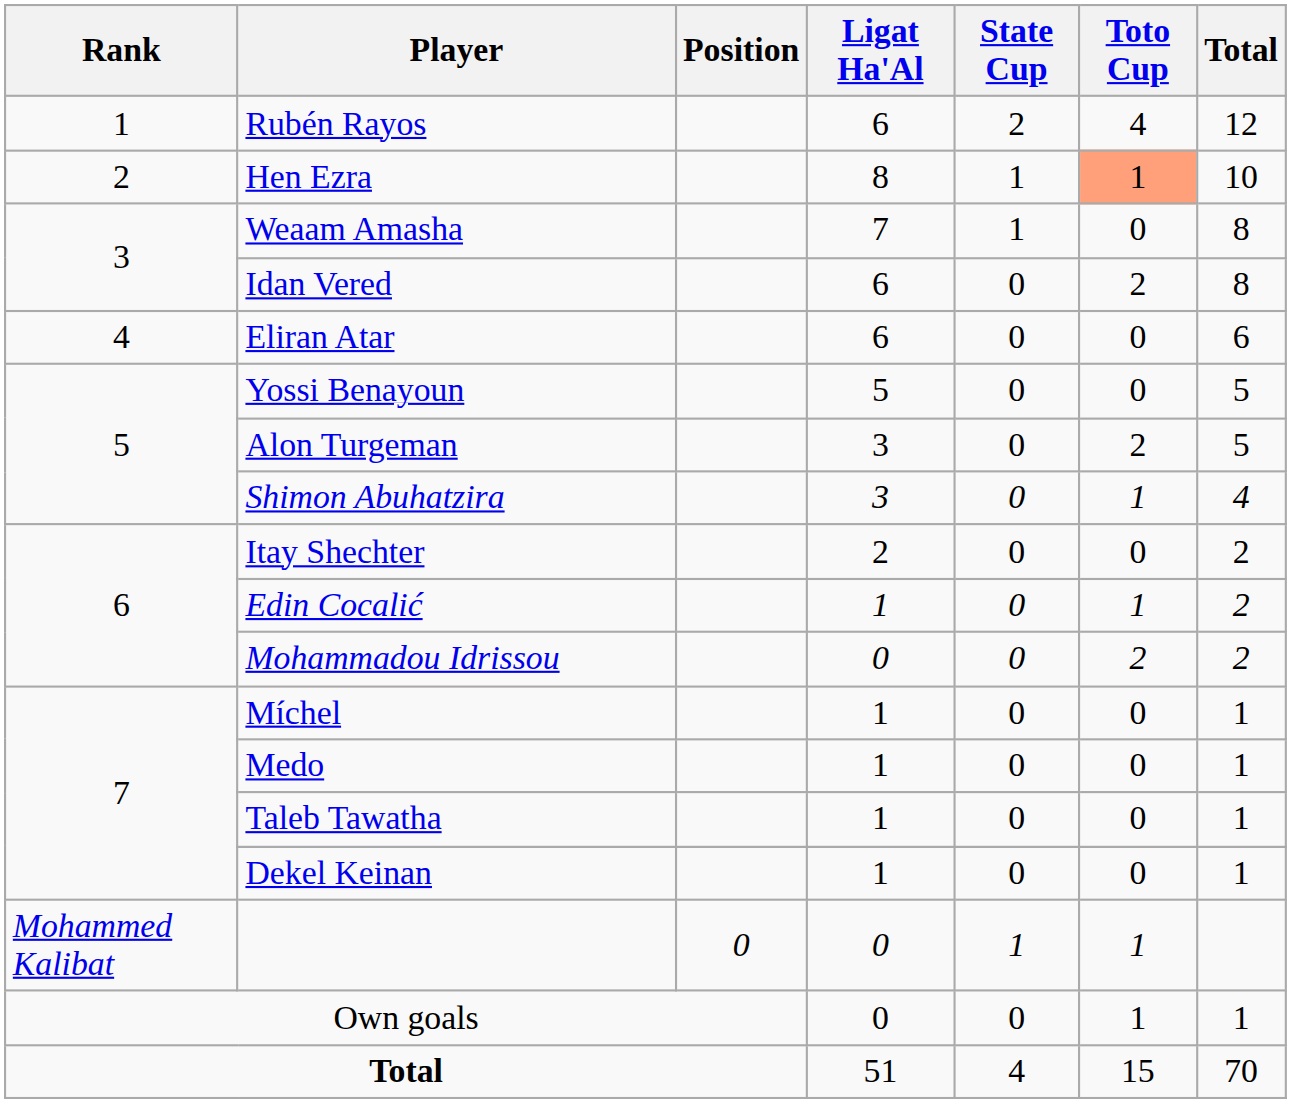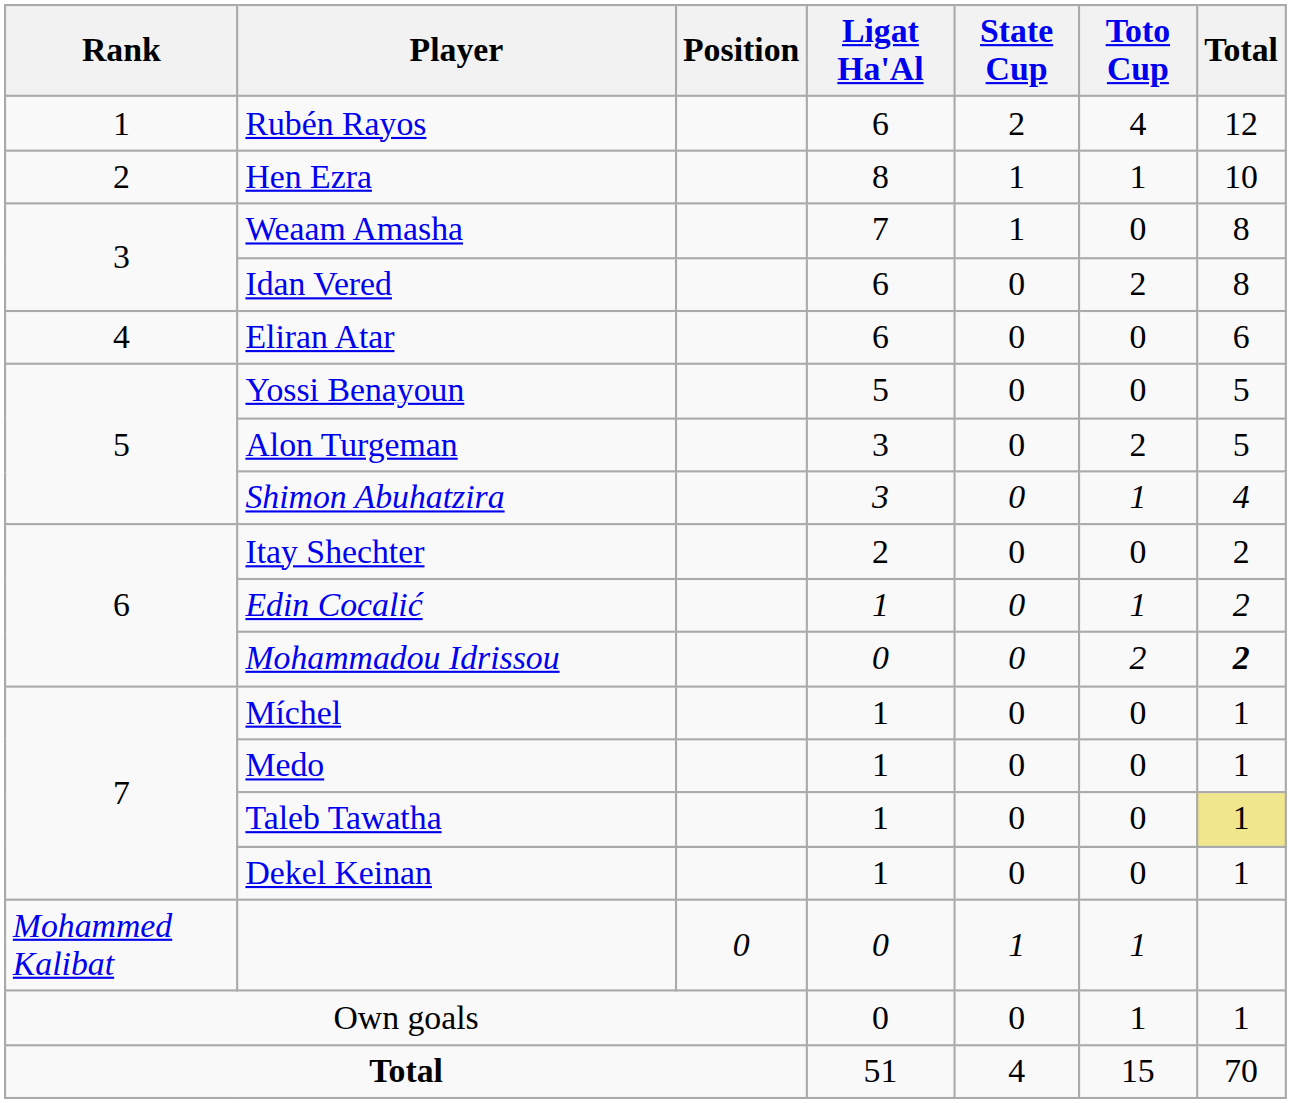(1138, 176) lightsalmon background -> (1138, 176) no background
(1241, 658) normal -> (1241, 658) bold
(1241, 818) no background -> (1241, 818) khaki background
